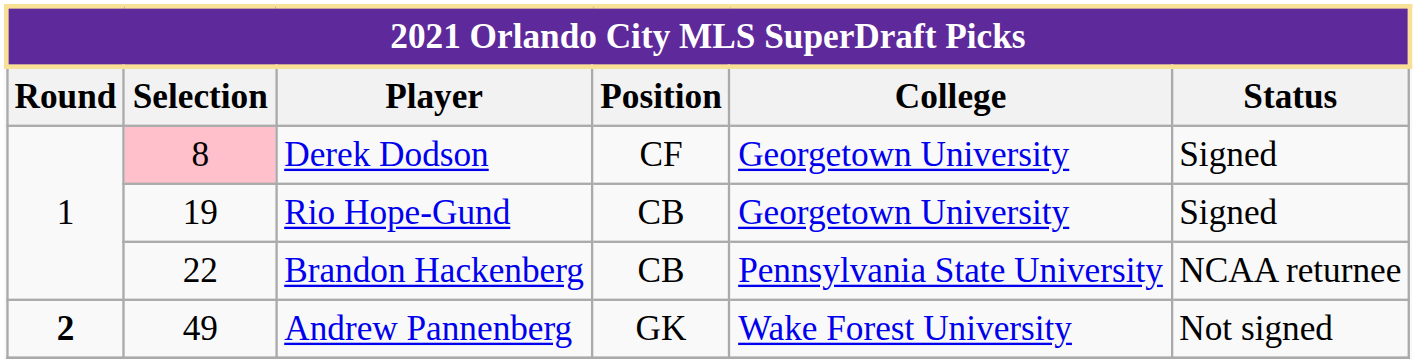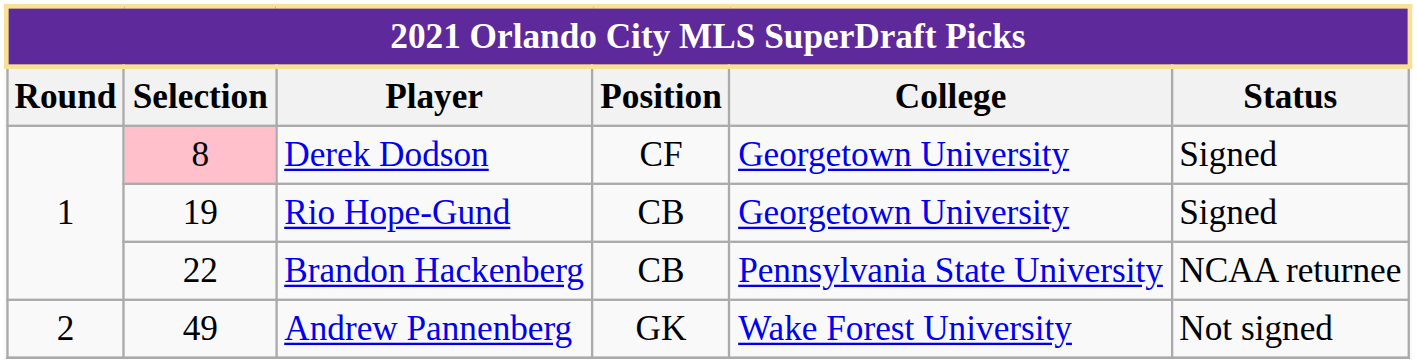(65, 329) bold -> (65, 329) normal
